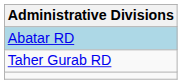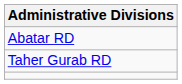(41, 38) lightblue background -> (41, 38) no background
